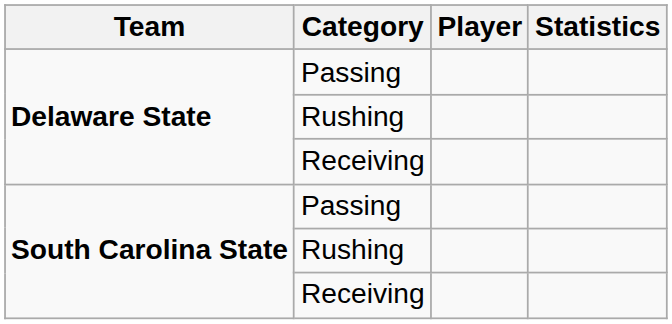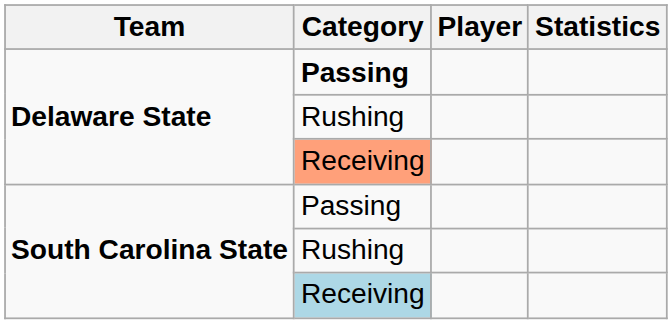(351, 71) normal -> (355, 71) bold
(363, 160) no background -> (363, 160) lightsalmon background
(363, 294) no background -> (363, 294) lightblue background
